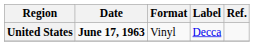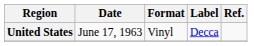(111, 31) bold -> (110, 31) normal
